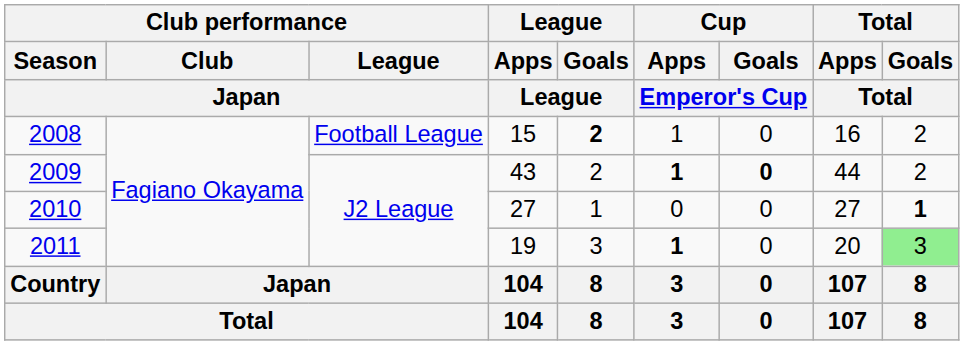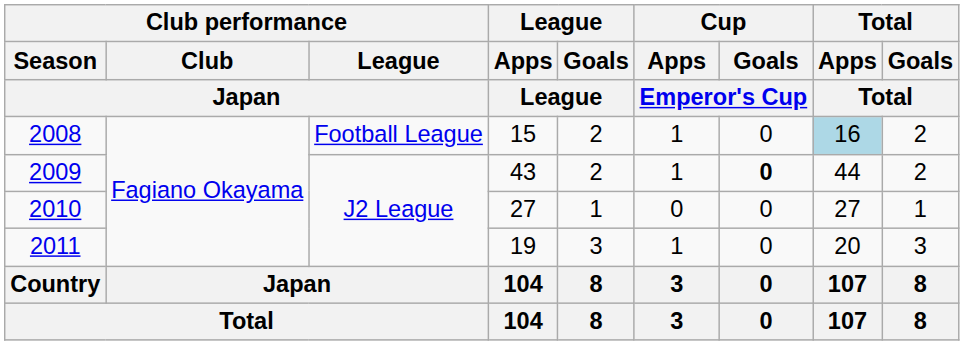(596, 135) bold -> (596, 135) normal
(847, 135) no background -> (847, 135) lightblue background
(677, 172) bold -> (677, 172) normal
(920, 209) bold -> (920, 209) normal
(677, 246) bold -> (677, 246) normal
(920, 246) lightgreen background -> (920, 246) no background
